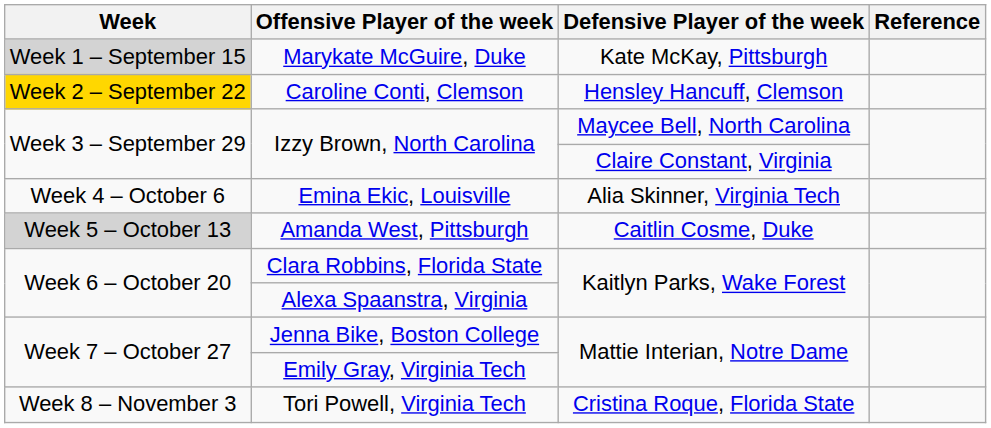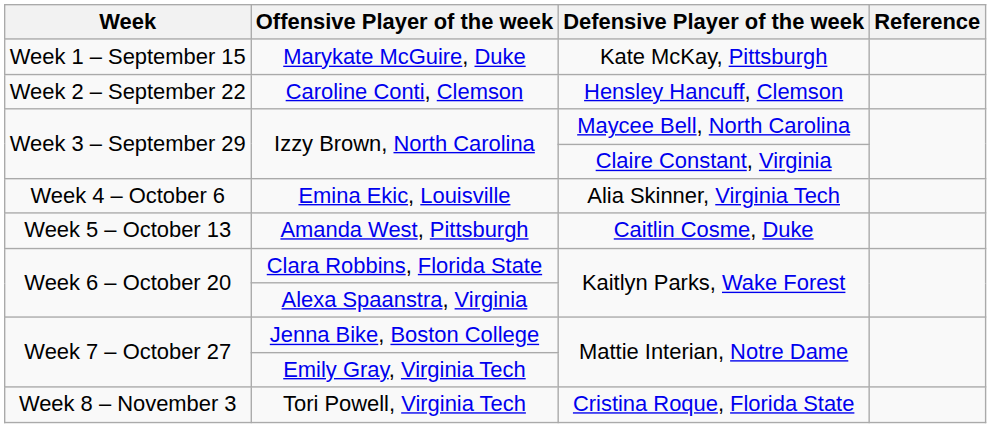(128, 56) lightgrey background -> (128, 56) no background
(128, 91) gold background -> (128, 91) no background
(128, 230) lightgrey background -> (128, 230) no background
